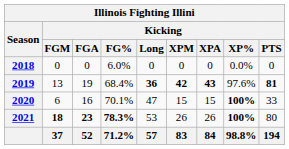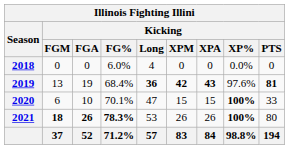(151, 65) 0 -> (151, 65) 4
(87, 100) 16 -> (87, 100) 10
(87, 118) 23 -> (87, 118) 26
